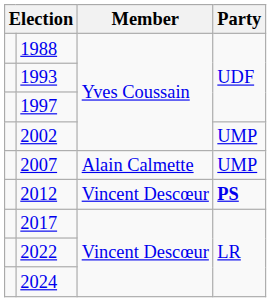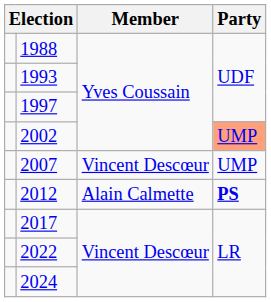(237, 135) no background -> (237, 135) lightsalmon background
(138, 164) Alain Calmette -> (145, 164) Vincent Descœur
(145, 194) Vincent Descœur -> (138, 194) Alain Calmette
